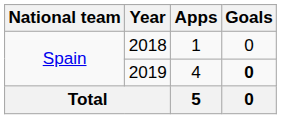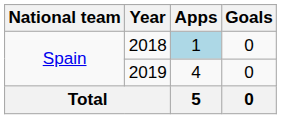(196, 45) no background -> (196, 45) lightblue background
(249, 72) bold -> (249, 72) normal
